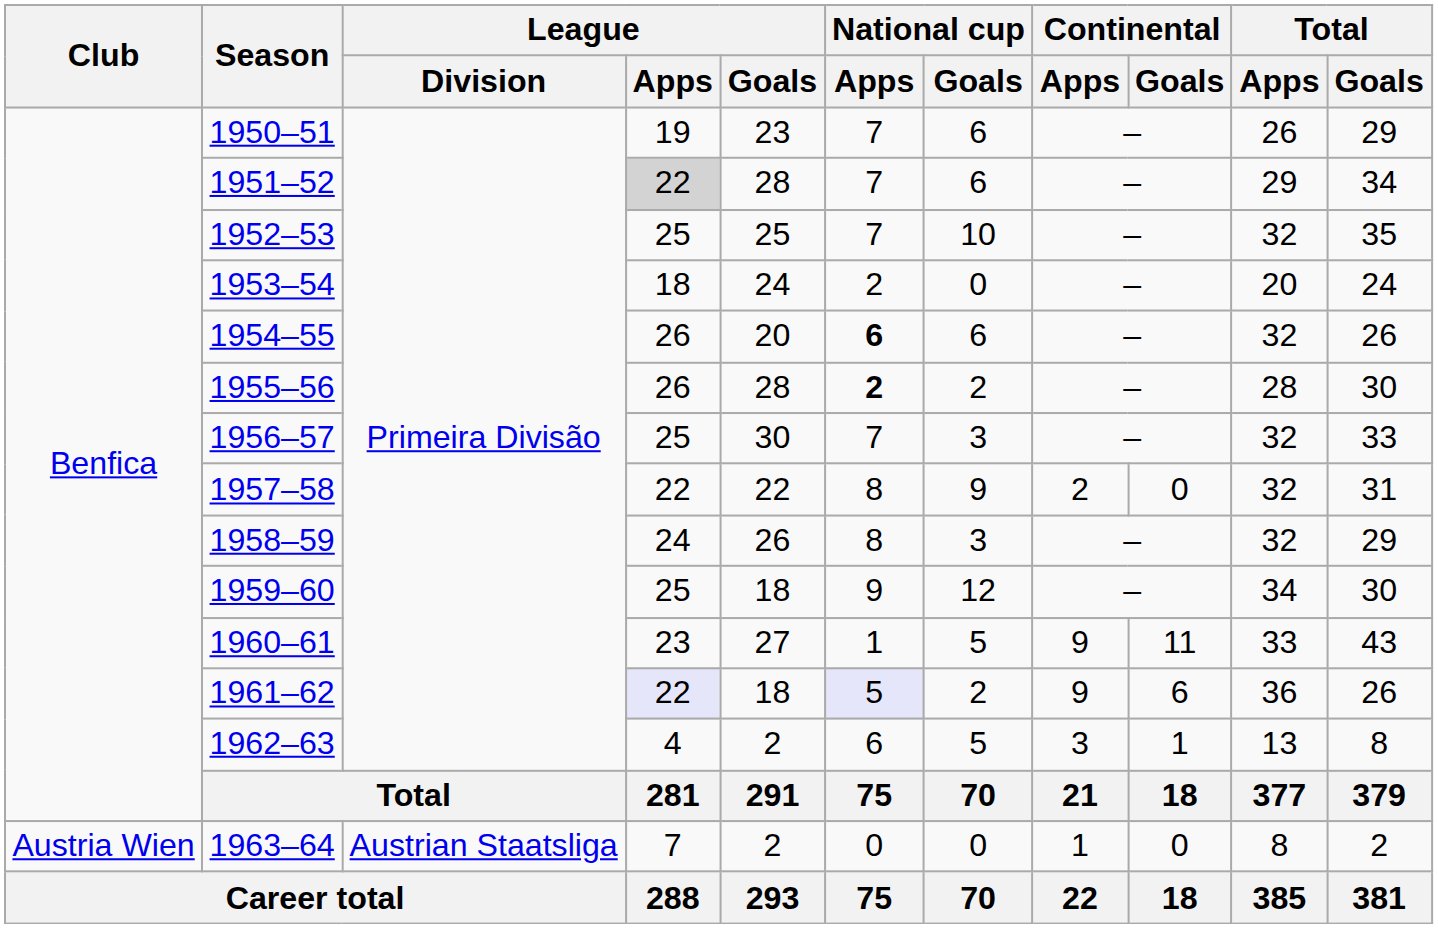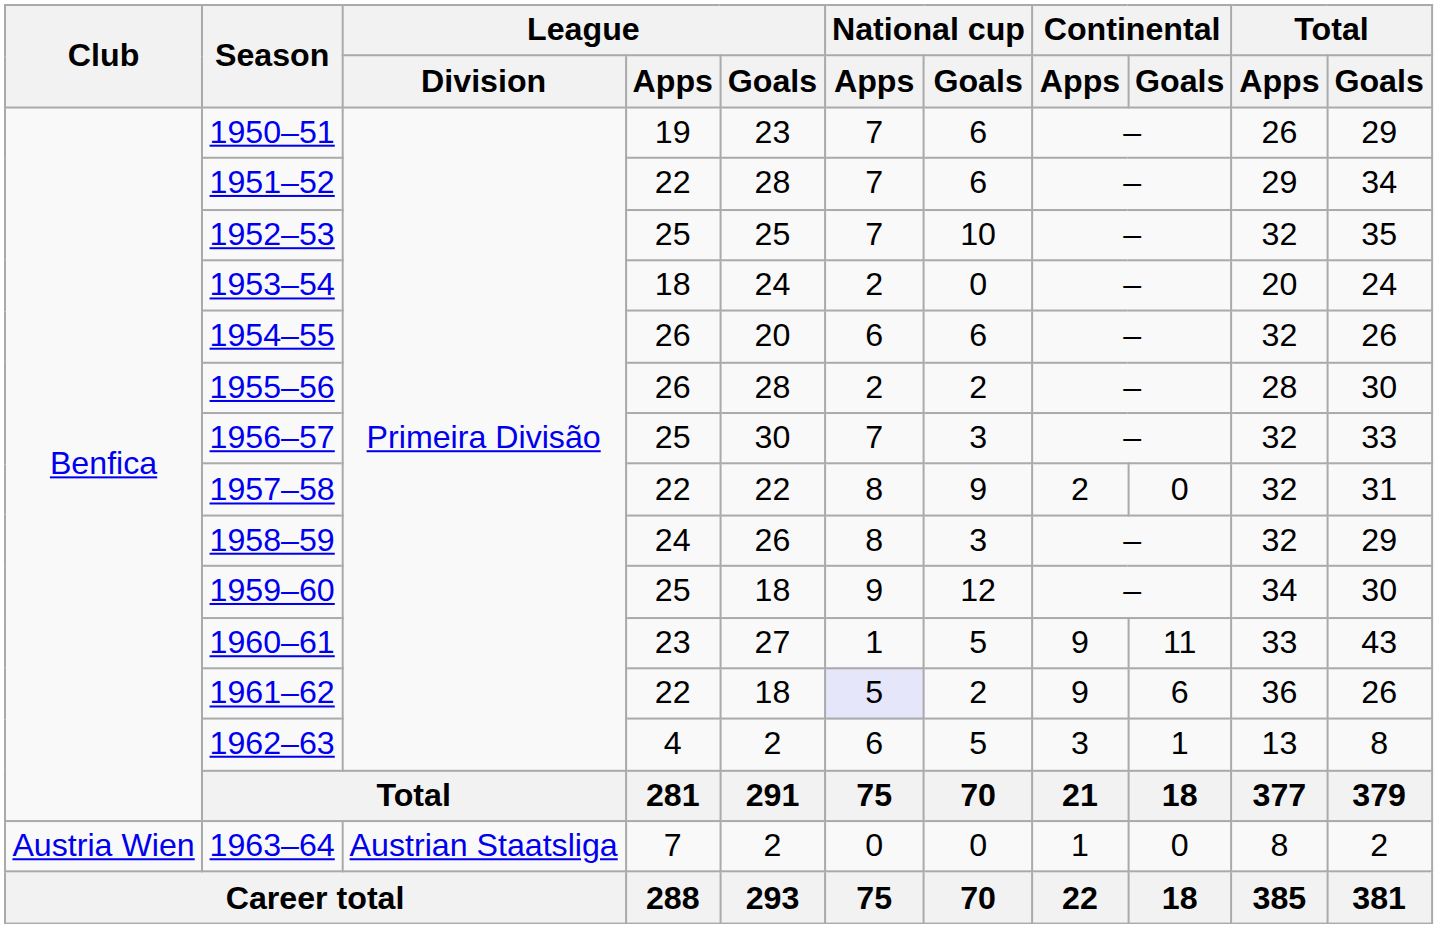(673, 183) lightgrey background -> (673, 183) no background
(874, 336) bold -> (874, 336) normal
(874, 387) bold -> (874, 387) normal
(673, 693) lavender background -> (673, 693) no background
